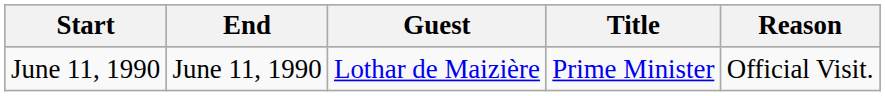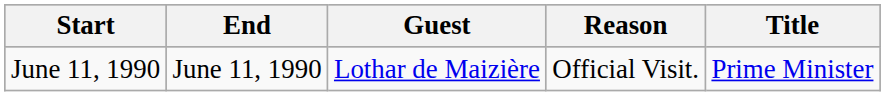columns swapped: (633, 25) <-> (800, 25)
